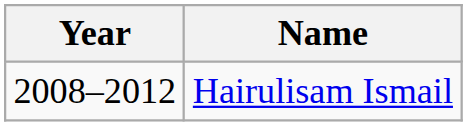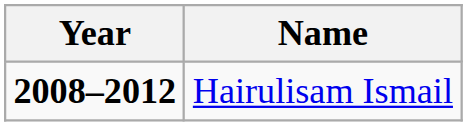(95, 90) normal -> (95, 90) bold
